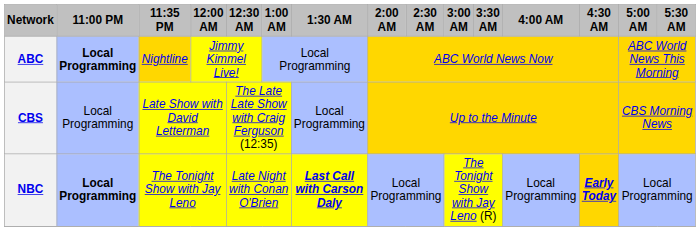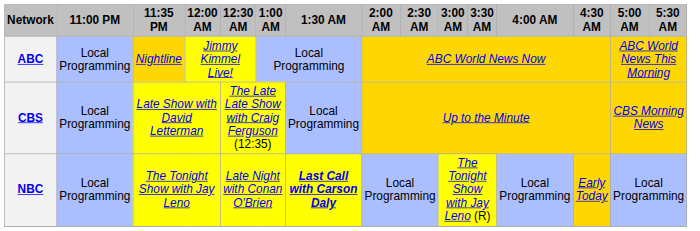(98, 59) bold -> (95, 59) normal
(98, 190) bold -> (95, 190) normal
(599, 190) bold -> (592, 190) normal
